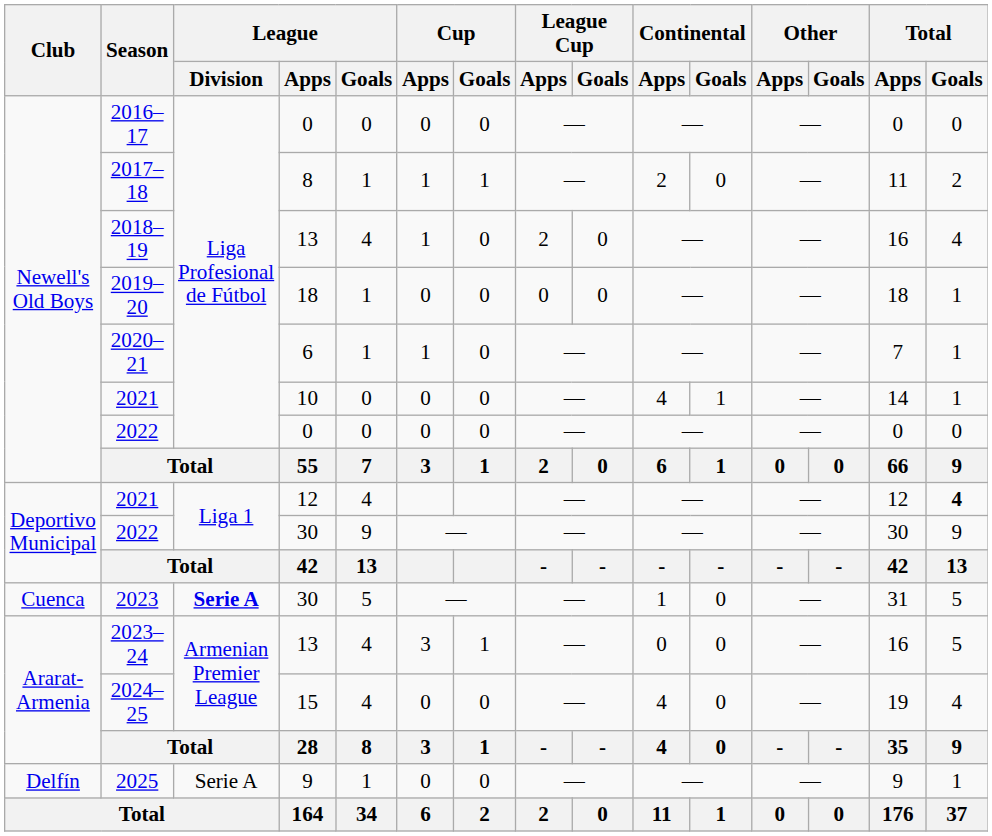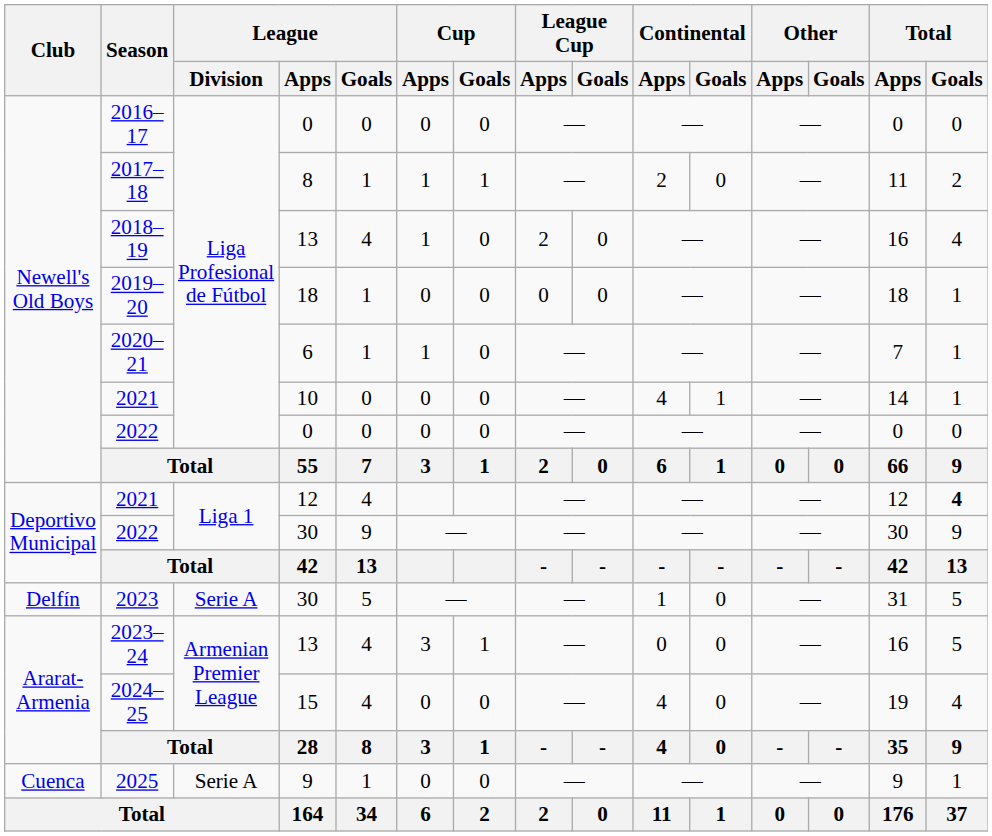(53, 599) Cuenca -> (53, 599) Delfín
(226, 599) bold -> (226, 599) normal
(53, 780) Delfín -> (53, 780) Cuenca
